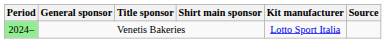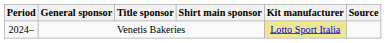(21, 29) lightgreen background -> (21, 29) no background
(305, 29) no background -> (305, 29) khaki background
